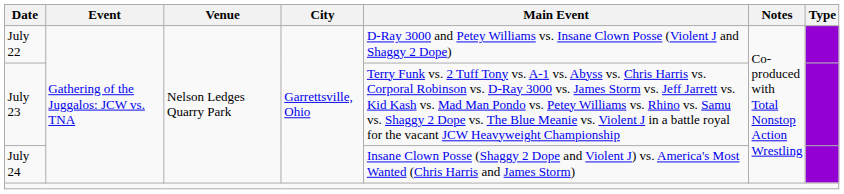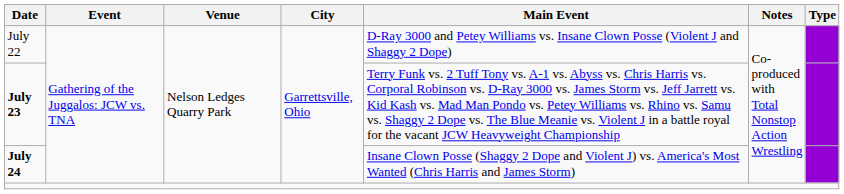(18, 104) normal -> (20, 104) bold
(18, 163) normal -> (20, 163) bold
